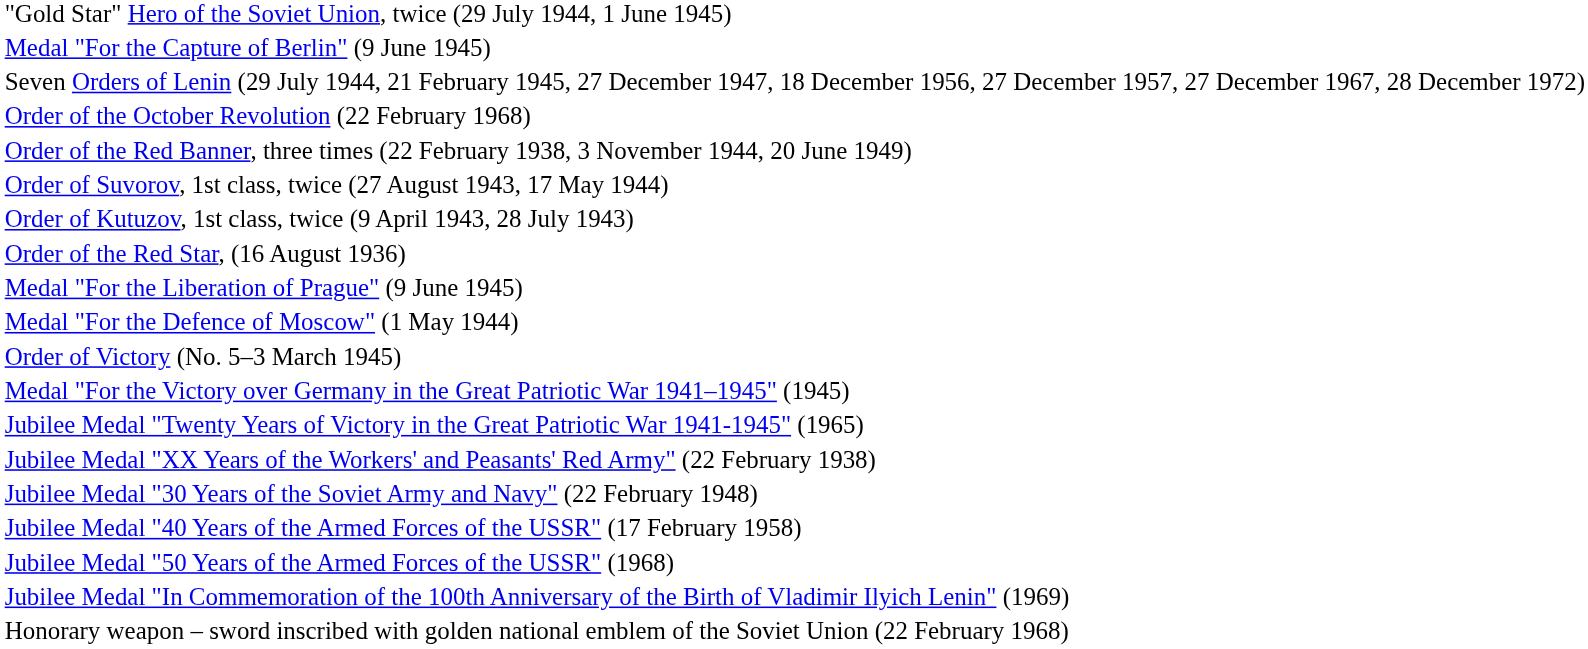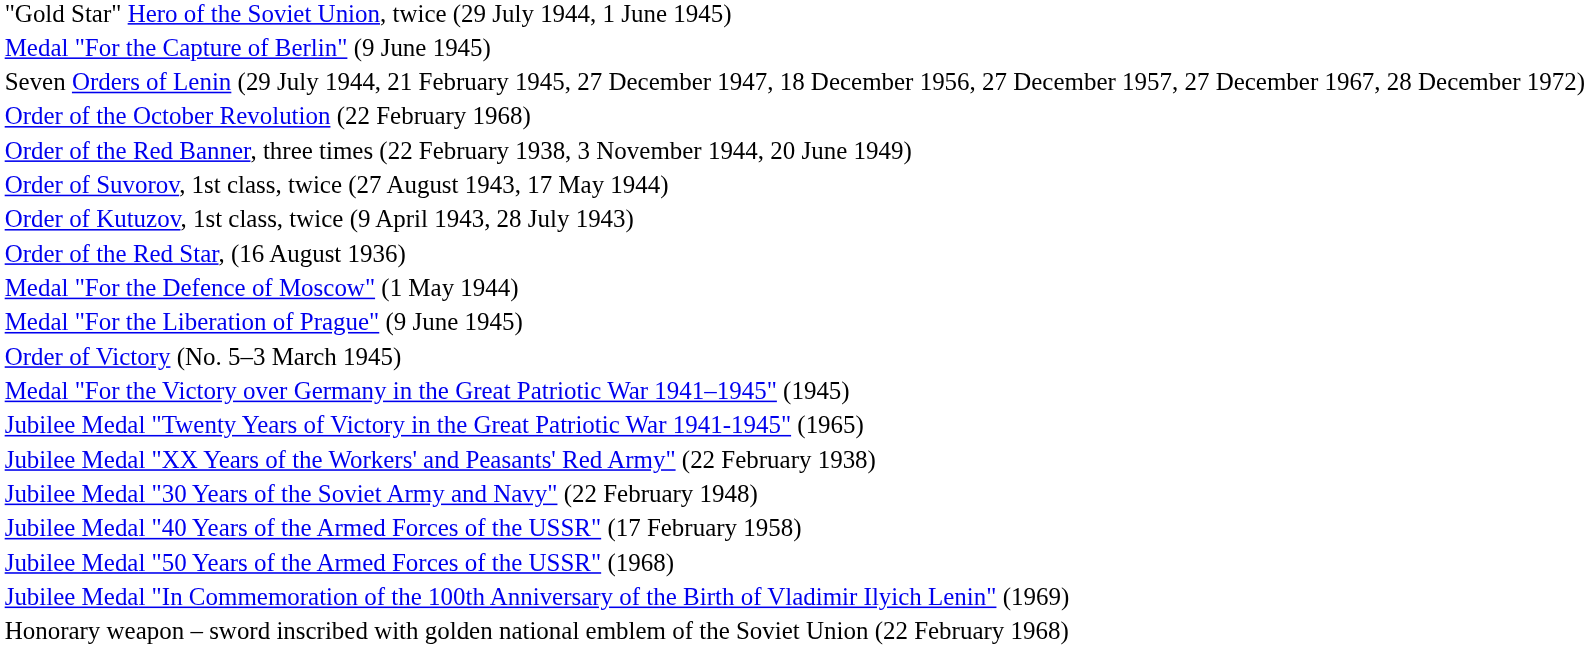(264, 287) Medal "For the Liberation of Prague" (9 June 1945) -> (262, 287) Medal "For the Defence of Moscow" (1 May 1944)
(262, 322) Medal "For the Defence of Moscow" (1 May 1944) -> (264, 322) Medal "For the Liberation of Prague" (9 June 1945)
